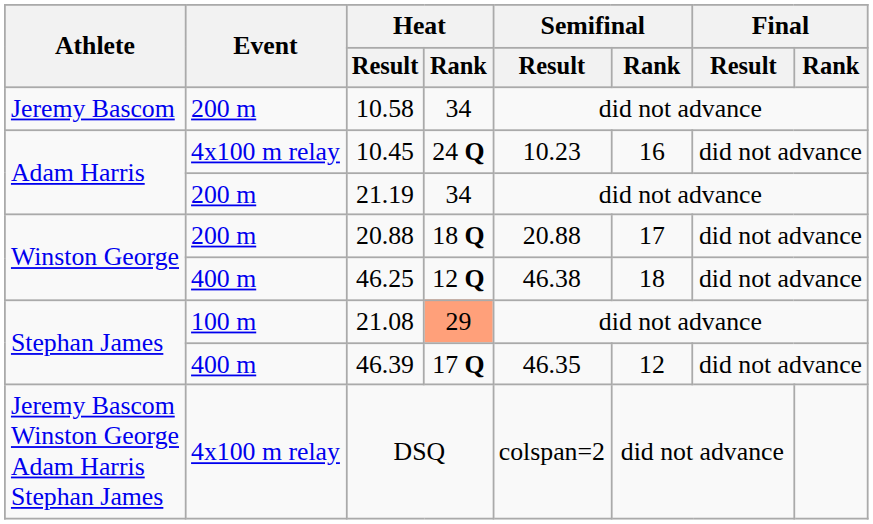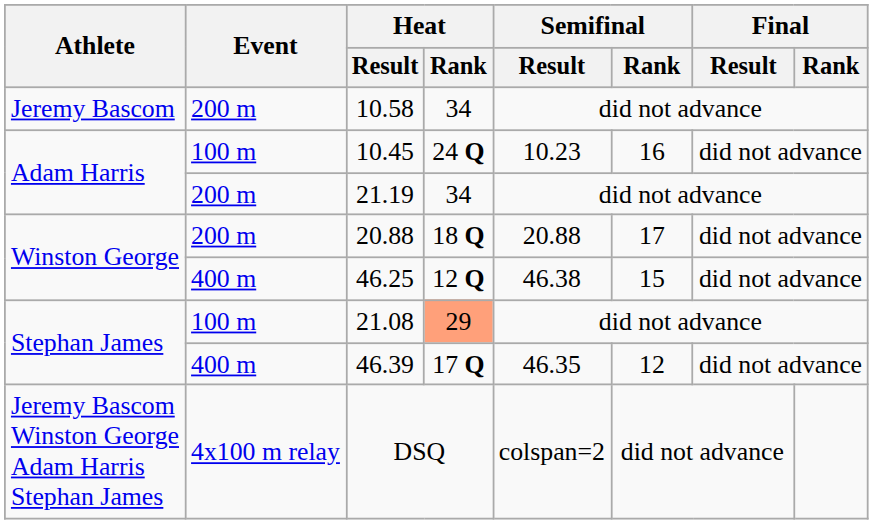(265, 151) 4x100 m relay -> (224, 151) 100 m
(652, 278) 18 -> (652, 278) 15
